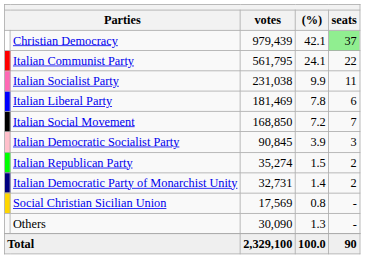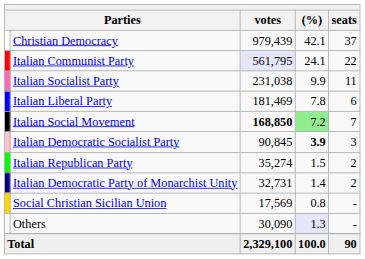(351, 40) lightgreen background -> (351, 40) no background
(272, 61) no background -> (272, 61) lavender background
(272, 122) normal -> (272, 122) bold
(318, 122) no background -> (318, 122) lightgreen background
(318, 142) normal -> (318, 142) bold
(318, 223) no background -> (318, 223) lavender background
